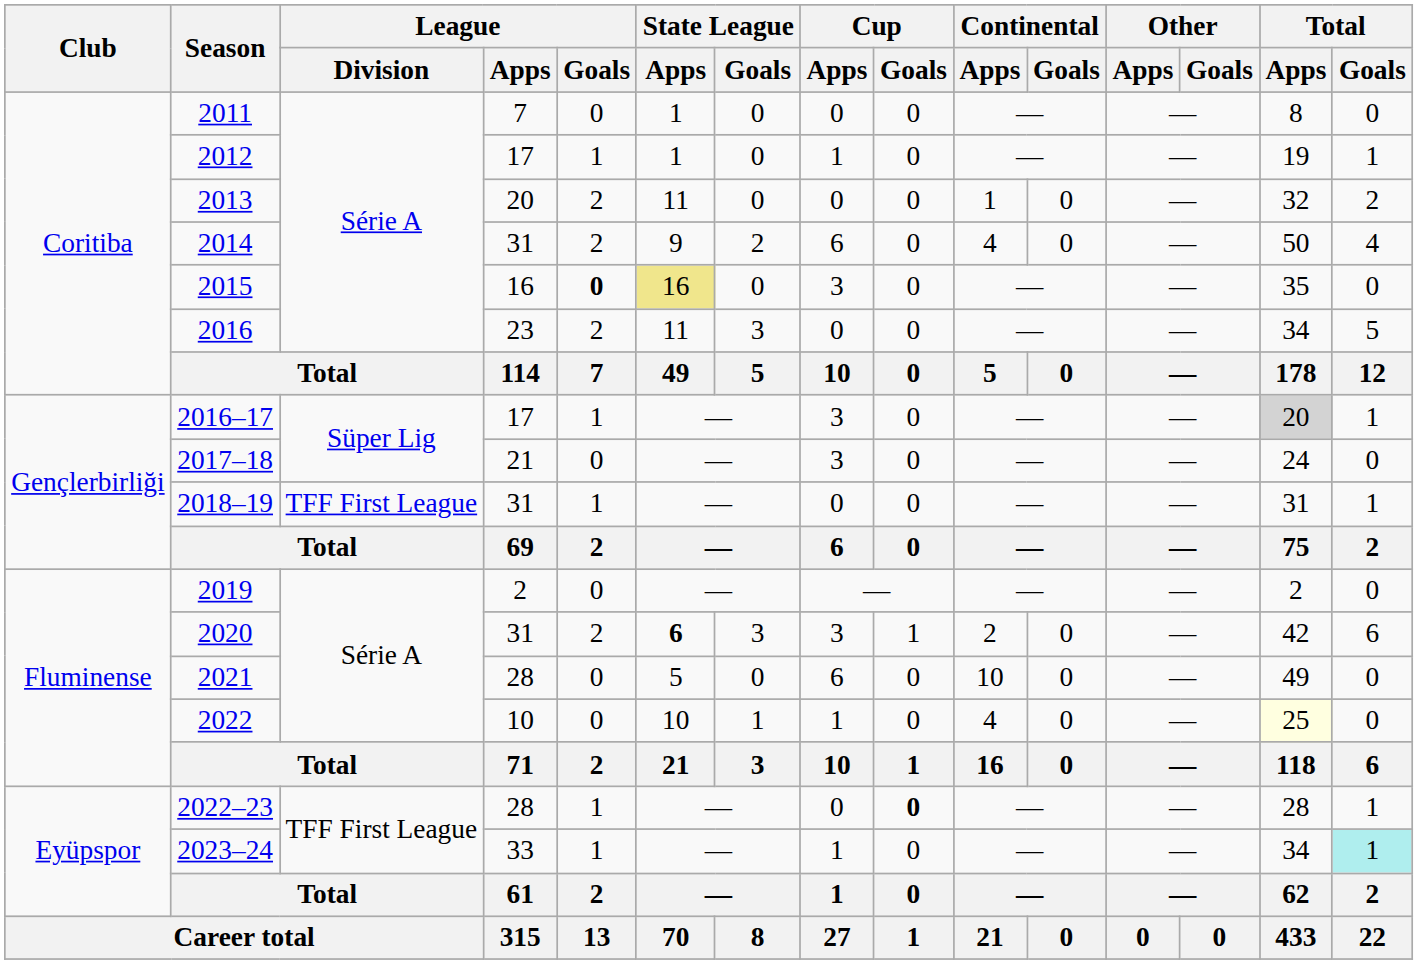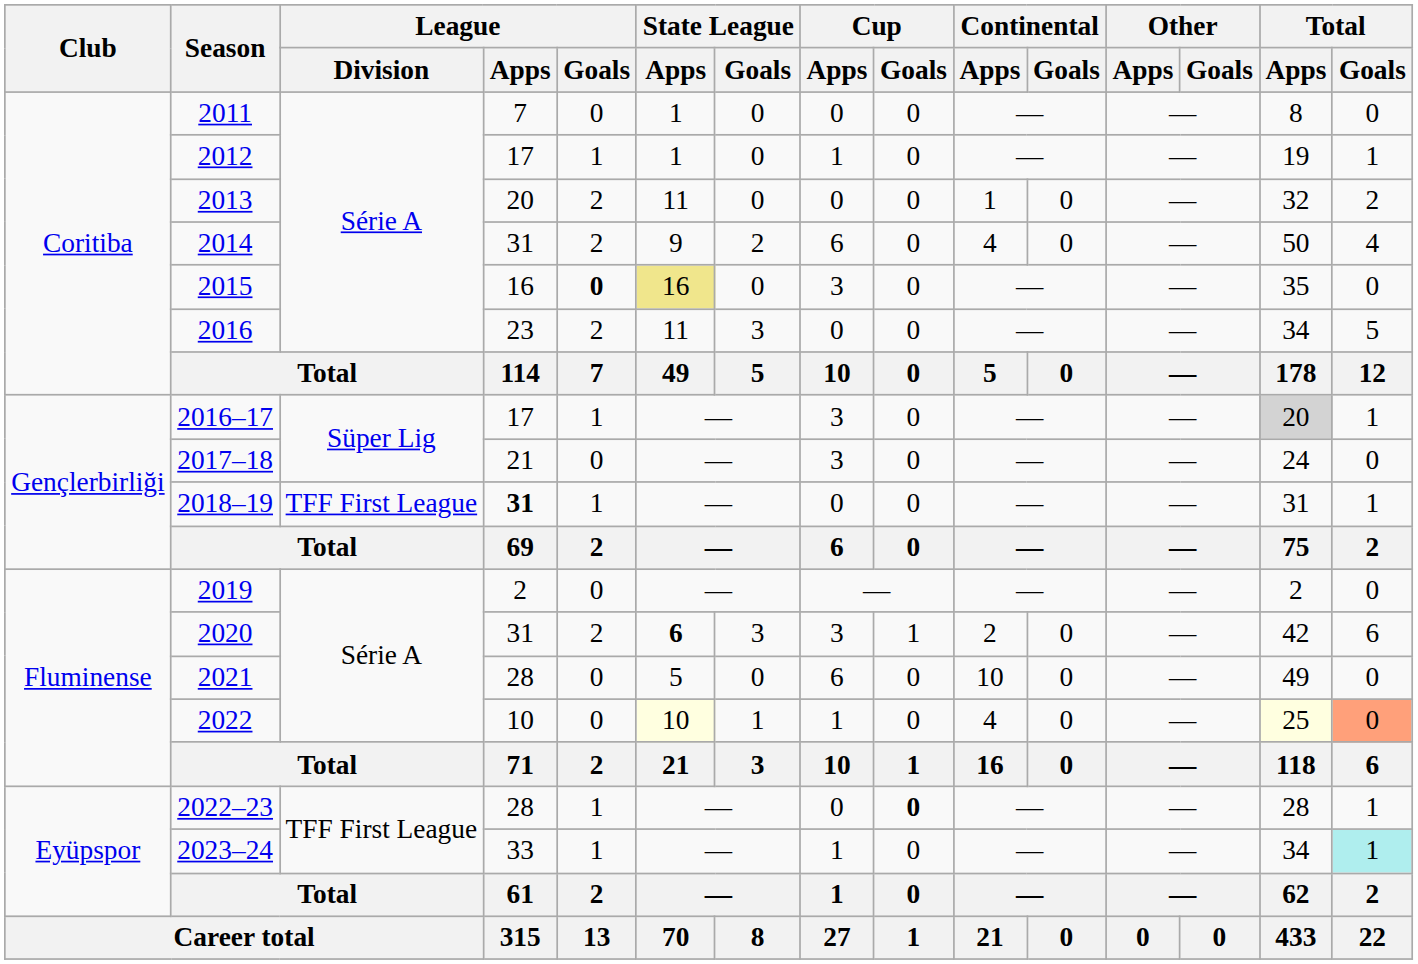(520, 503) normal -> (520, 503) bold
(676, 720) no background -> (676, 720) lightyellow background
(1372, 720) no background -> (1372, 720) lightsalmon background
